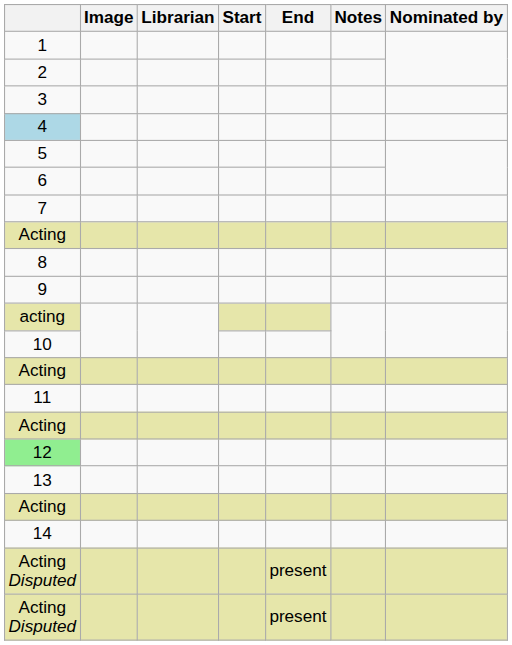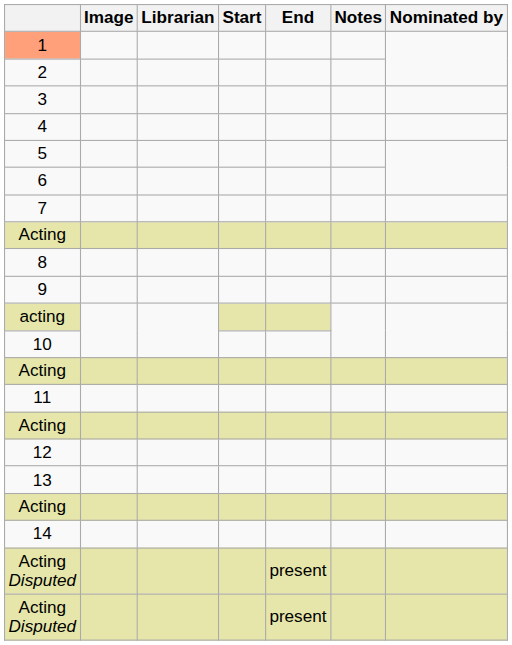(42, 45) no background -> (42, 45) lightsalmon background
(42, 126) lightblue background -> (42, 126) no background
(42, 452) lightgreen background -> (42, 452) no background
